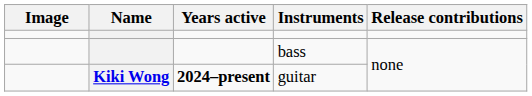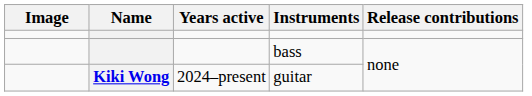(223, 77) bold -> (221, 77) normal
